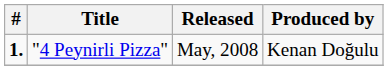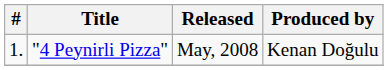(16, 49) bold -> (16, 49) normal
